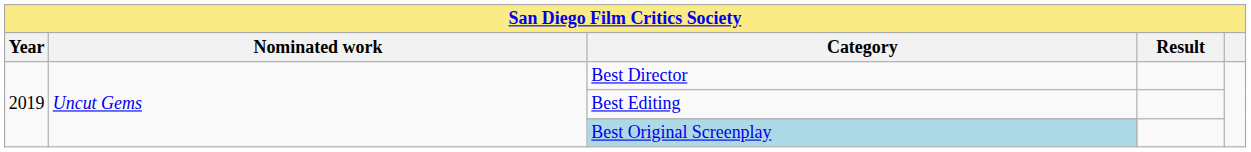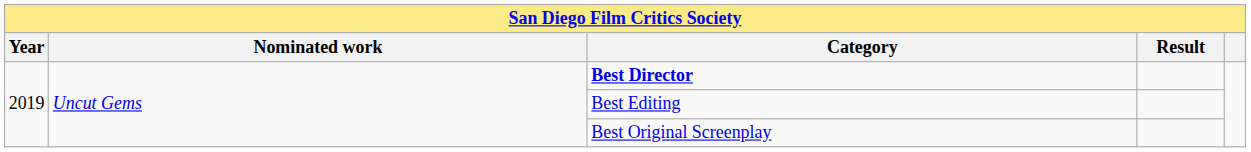(639, 75) normal -> (642, 75) bold
(681, 132) lightblue background -> (681, 132) no background
